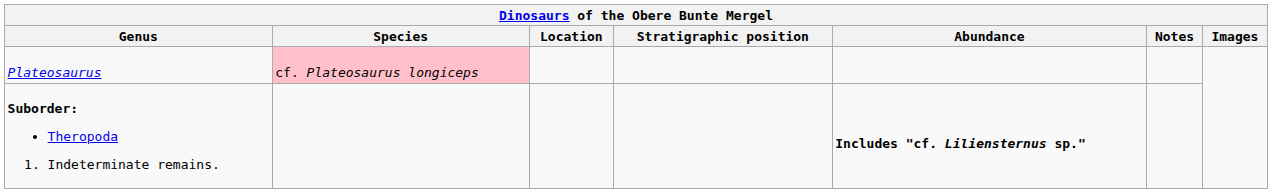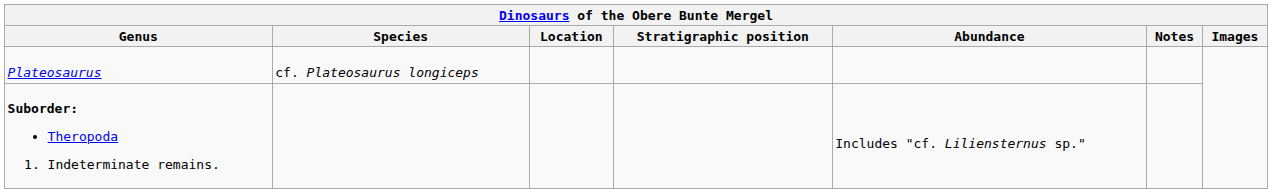(377, 72) pink background -> (377, 72) no background
(960, 143) bold -> (960, 143) normal
